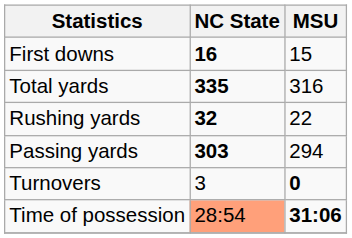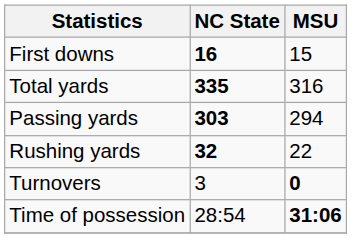rows swapped: (75, 118) <-> (74, 151)
(220, 216) lightsalmon background -> (220, 216) no background
